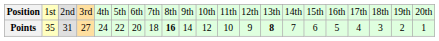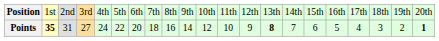(50, 27) normal -> (50, 27) bold
(171, 27) bold -> (171, 27) normal
(424, 27) normal -> (424, 27) bold
